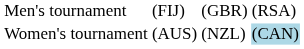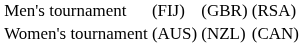(275, 34) lightblue background -> (275, 34) no background
